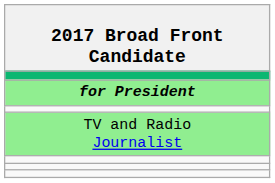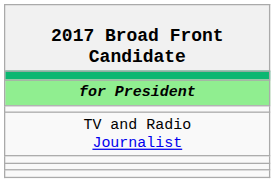(137, 134) lightgreen background -> (137, 134) no background
